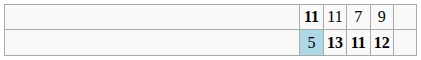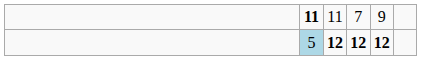(335, 42) 13 -> (335, 42) 12
(358, 42) 11 -> (358, 42) 12
